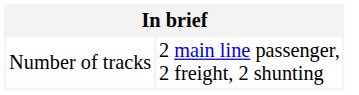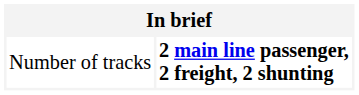(249, 62) normal -> (254, 62) bold
